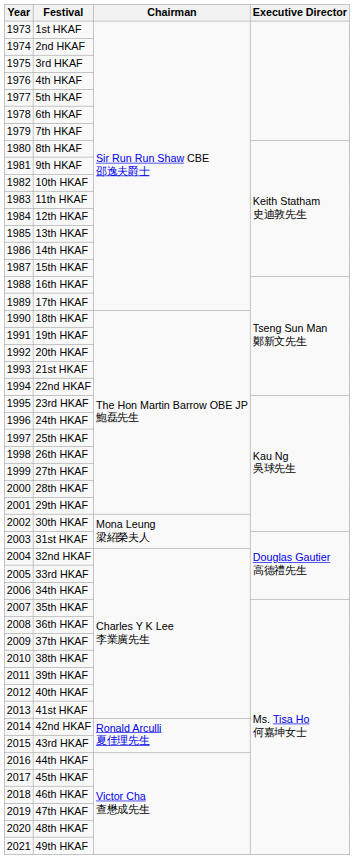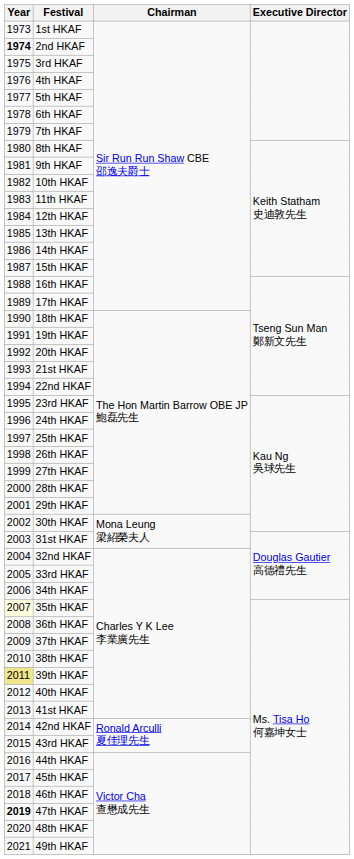(19, 47) normal -> (19, 47) bold
(19, 608) no background -> (19, 608) lightyellow background
(18, 676) no background -> (18, 676) khaki background
(19, 812) normal -> (19, 812) bold
